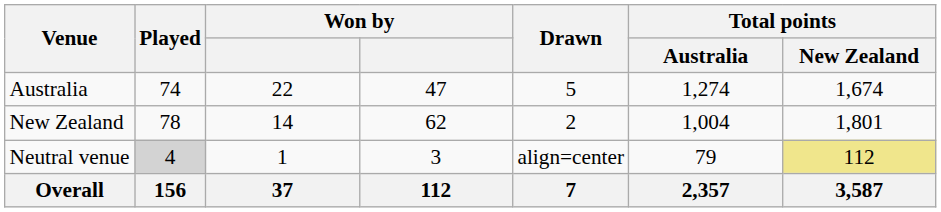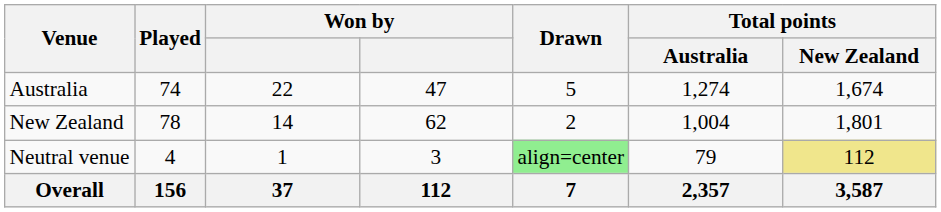(170, 156) lightgrey background -> (170, 156) no background
(571, 156) no background -> (571, 156) lightgreen background
